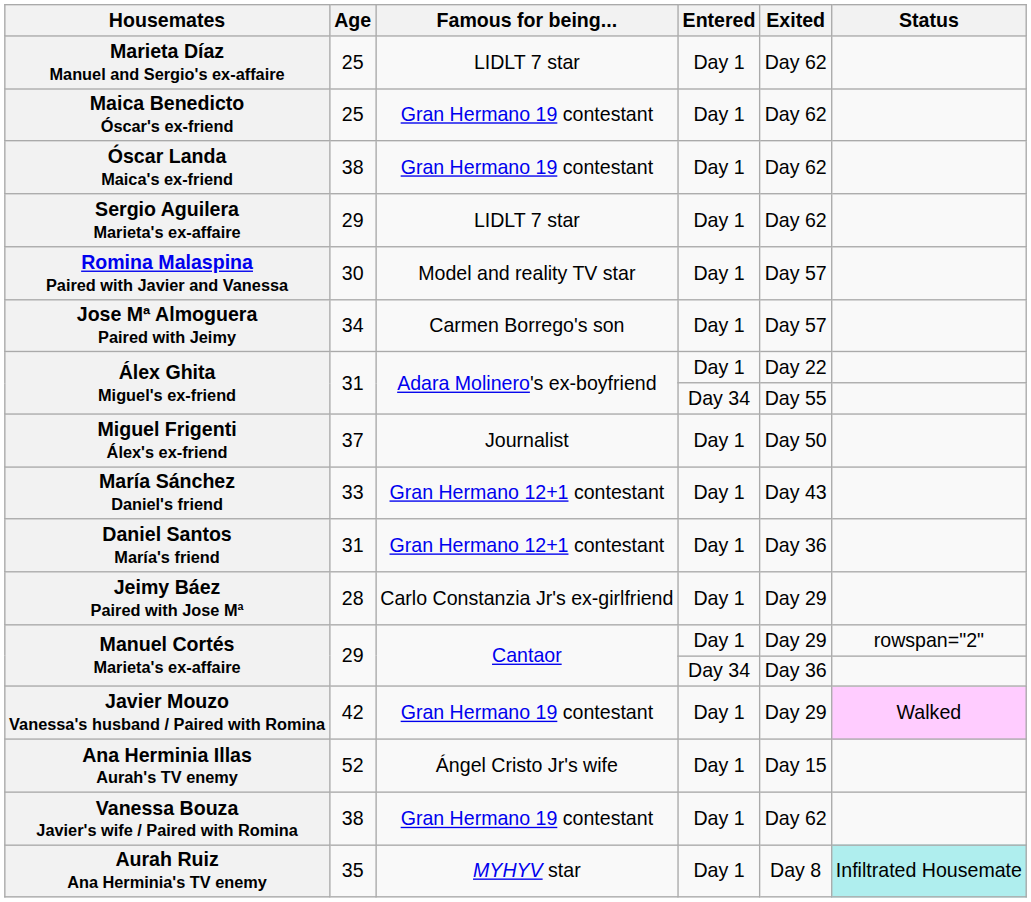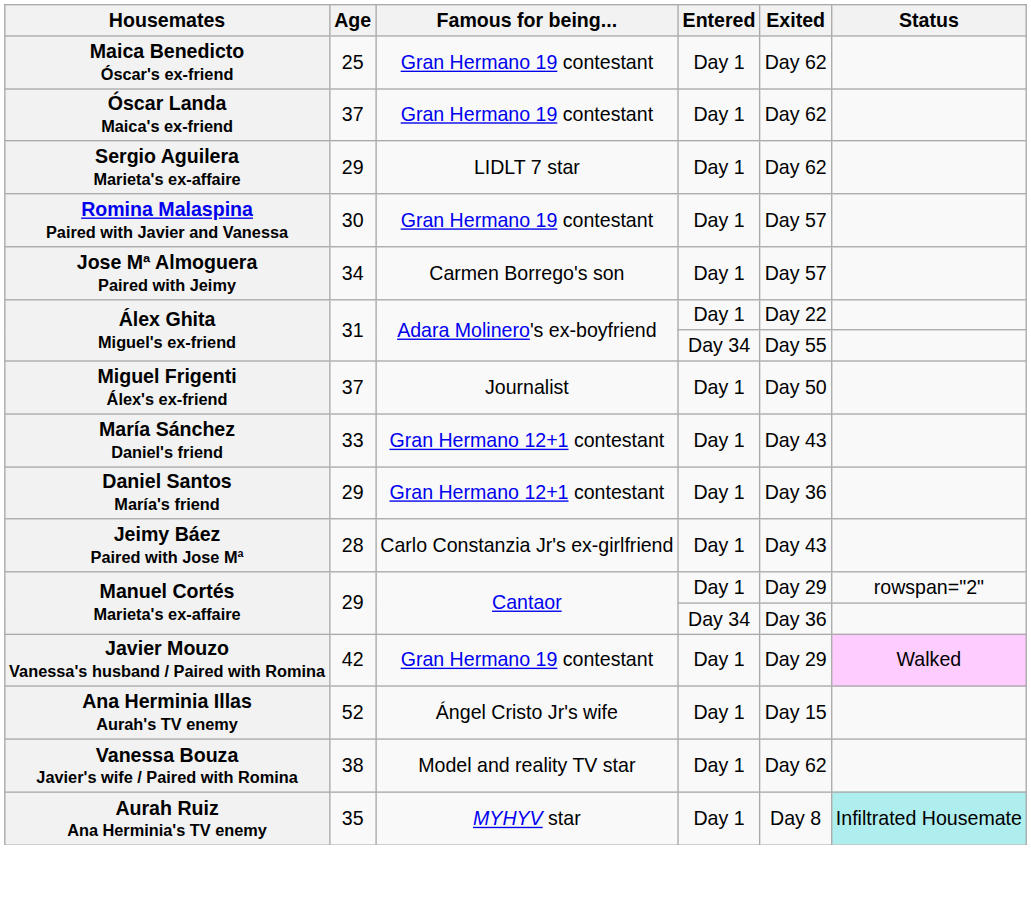- row: (167, 62)
(353, 167) 38 -> (353, 115) 37
(527, 273) Model and reality TV star -> (527, 220) Gran Hermano 19 contestant
(353, 545) 31 -> (353, 493) 29
(796, 598) Day 29 -> (796, 545) Day 43
(527, 818) Gran Hermano 19 contestant -> (527, 765) Model and reality TV star
